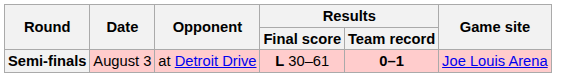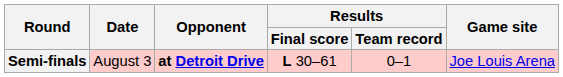(207, 61) normal -> (211, 61) bold
(392, 61) bold -> (399, 61) normal
